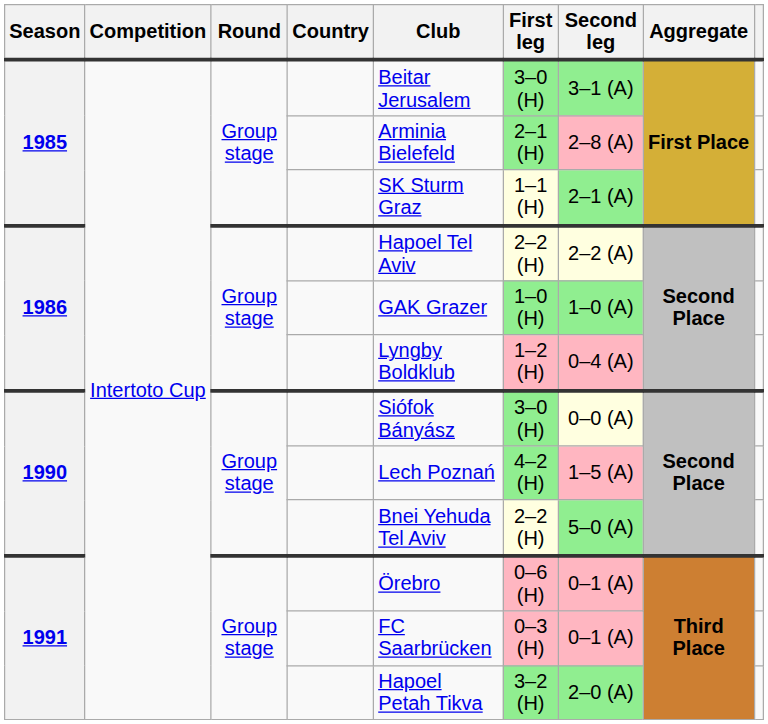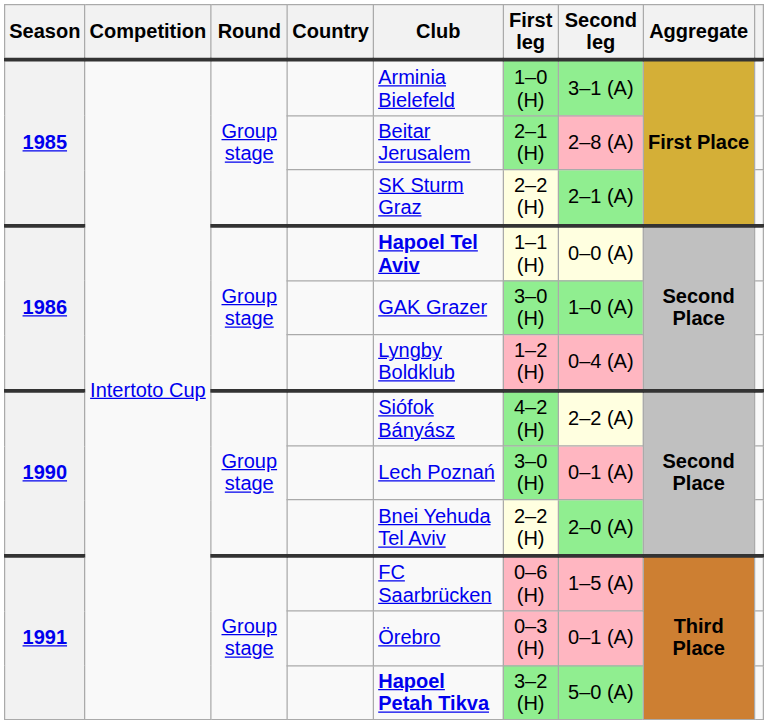(424, 88) Beitar Jerusalem -> (417, 88) Arminia Bielefeld
(531, 88) 3–0 (H) -> (531, 88) 1–0 (H)
(417, 142) Arminia Bielefeld -> (424, 142) Beitar Jerusalem
(531, 196) 1–1 (H) -> (531, 196) 2–2 (H)
(425, 253) normal -> (428, 253) bold
(531, 253) 2–2 (H) -> (531, 253) 1–1 (H)
(601, 253) 2–2 (A) -> (601, 253) 0–0 (A)
(531, 307) 1–0 (H) -> (531, 307) 3–0 (H)
(531, 418) 3–0 (H) -> (531, 418) 4–2 (H)
(601, 418) 0–0 (A) -> (601, 418) 2–2 (A)
(531, 472) 4–2 (H) -> (531, 472) 3–0 (H)
(601, 472) 1–5 (A) -> (601, 472) 0–1 (A)
(601, 527) 5–0 (A) -> (601, 527) 2–0 (A)
(409, 583) Örebro -> (435, 583) FC Saarbrücken
(601, 583) 0–1 (A) -> (601, 583) 1–5 (A)
(435, 638) FC Saarbrücken -> (409, 638) Örebro
(430, 692) normal -> (434, 692) bold
(601, 692) 2–0 (A) -> (601, 692) 5–0 (A)
